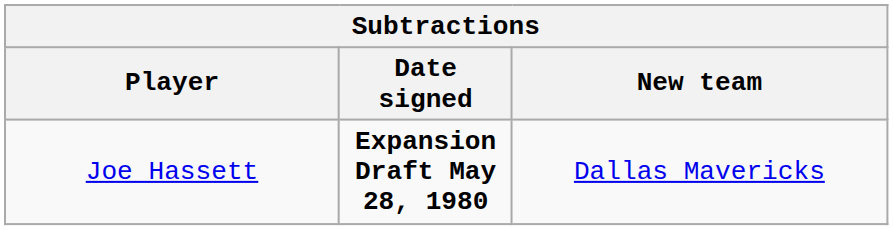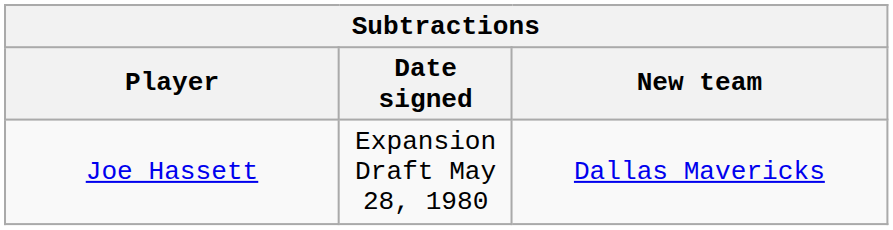(426, 172) bold -> (426, 172) normal
